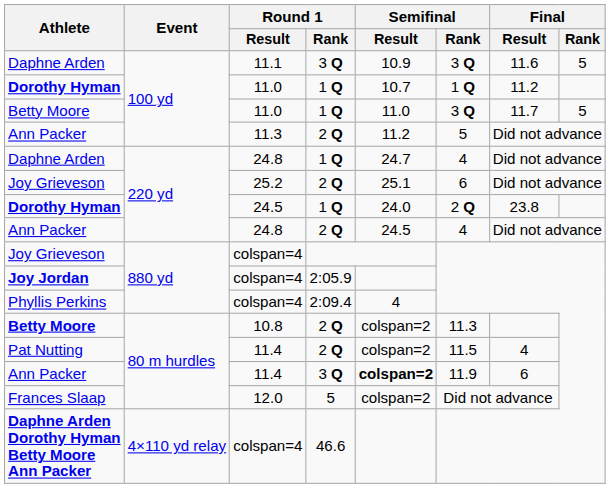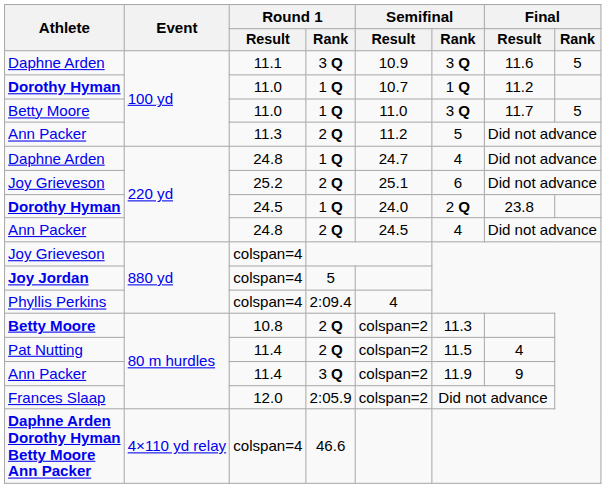(331, 278) 2:05.9 -> (331, 278) 5
(396, 374) bold -> (393, 374) normal
(524, 374) 6 -> (519, 374) 9
(331, 398) 5 -> (331, 398) 2:05.9
